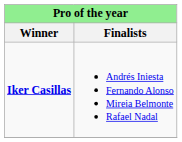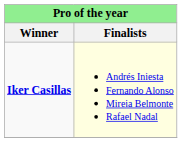(125, 96) no background -> (125, 96) lightyellow background
